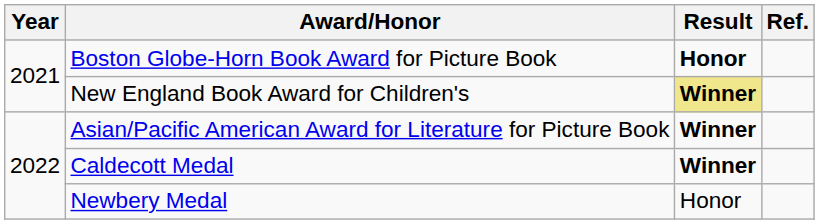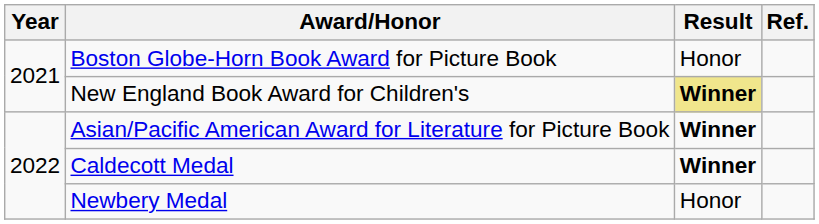(713, 58) bold -> (711, 58) normal
